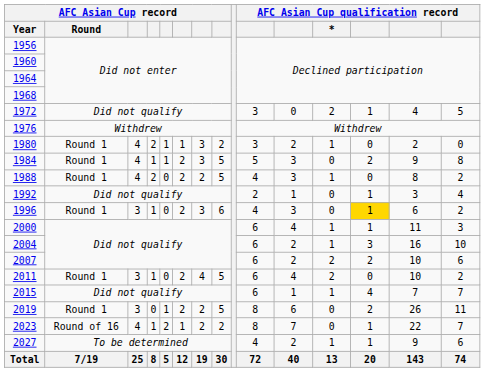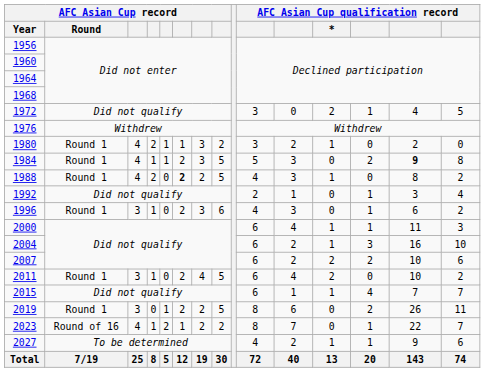(415, 161) normal -> (415, 161) bold
(182, 177) normal -> (182, 177) bold
(370, 210) gold background -> (370, 210) no background
